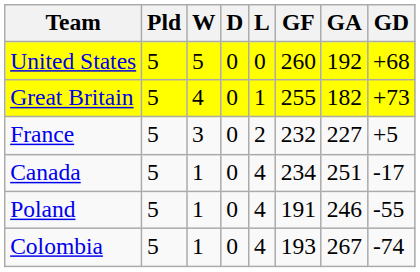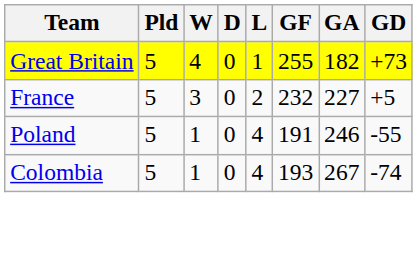- row: (73, 60)
- row: (45, 172)
